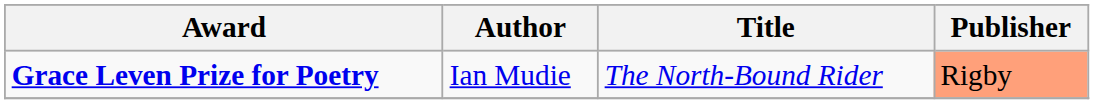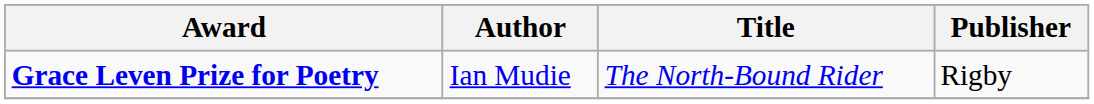(976, 74) lightsalmon background -> (976, 74) no background
